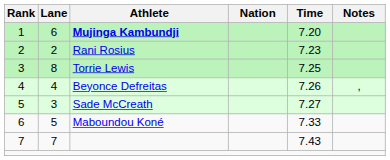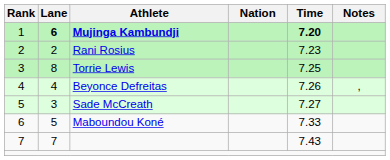(54, 31) normal -> (54, 31) bold
(310, 31) normal -> (310, 31) bold
